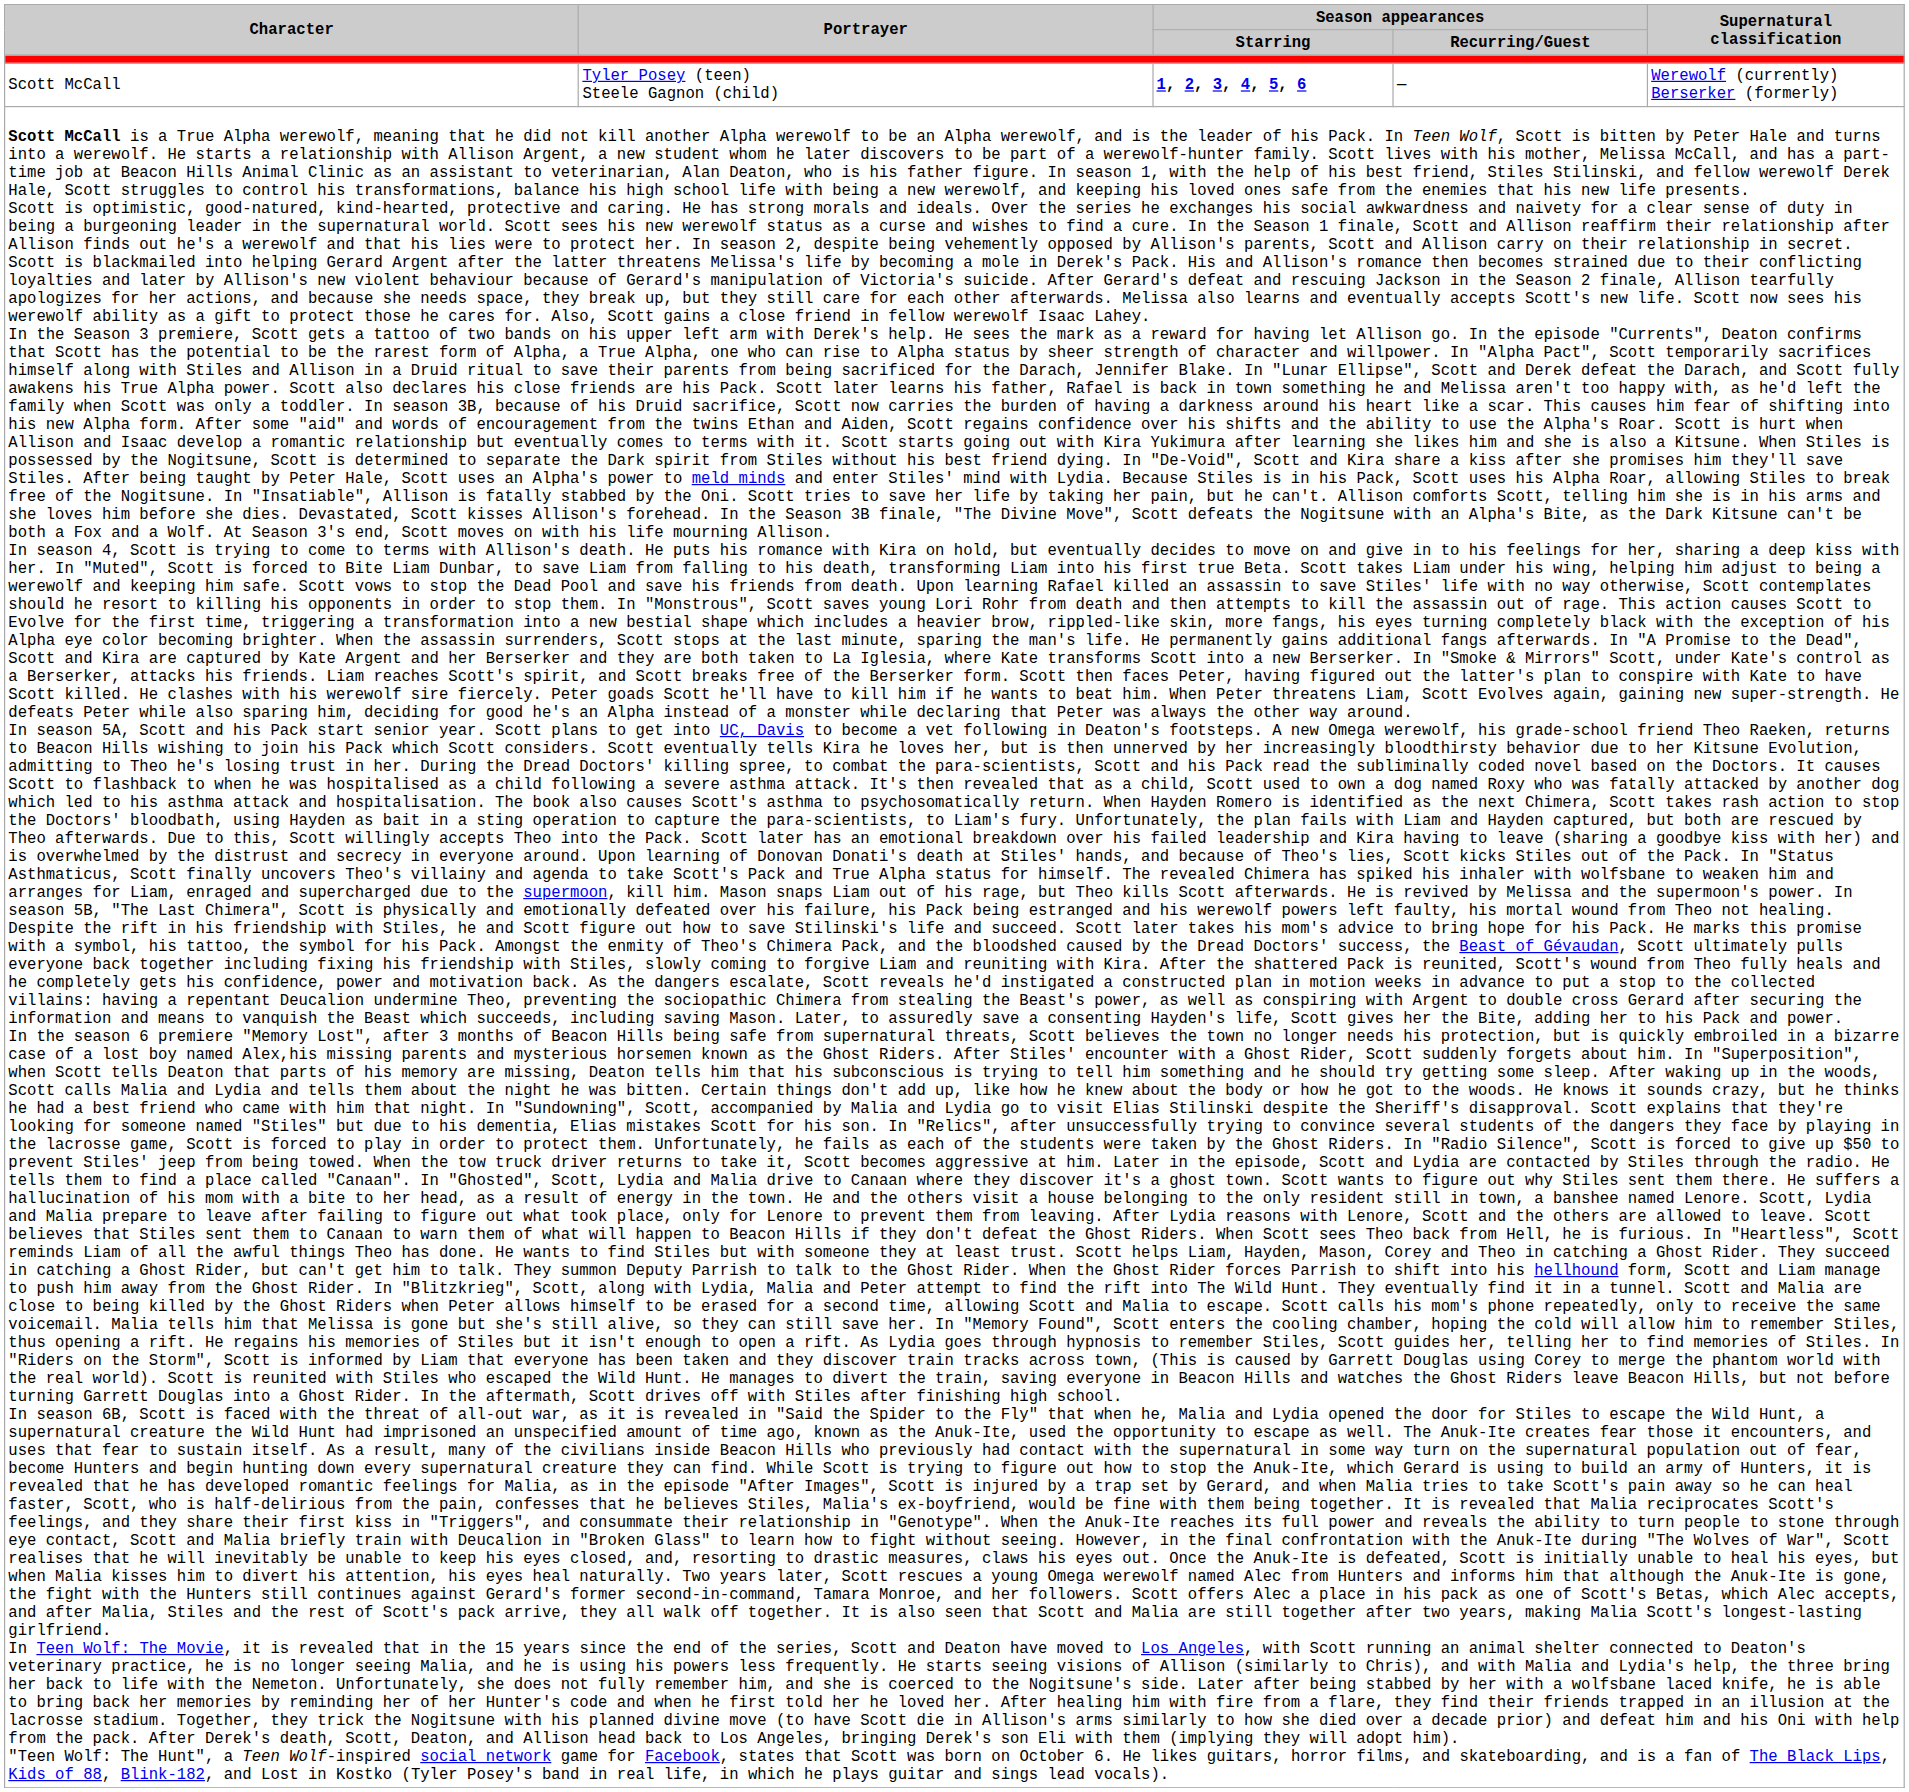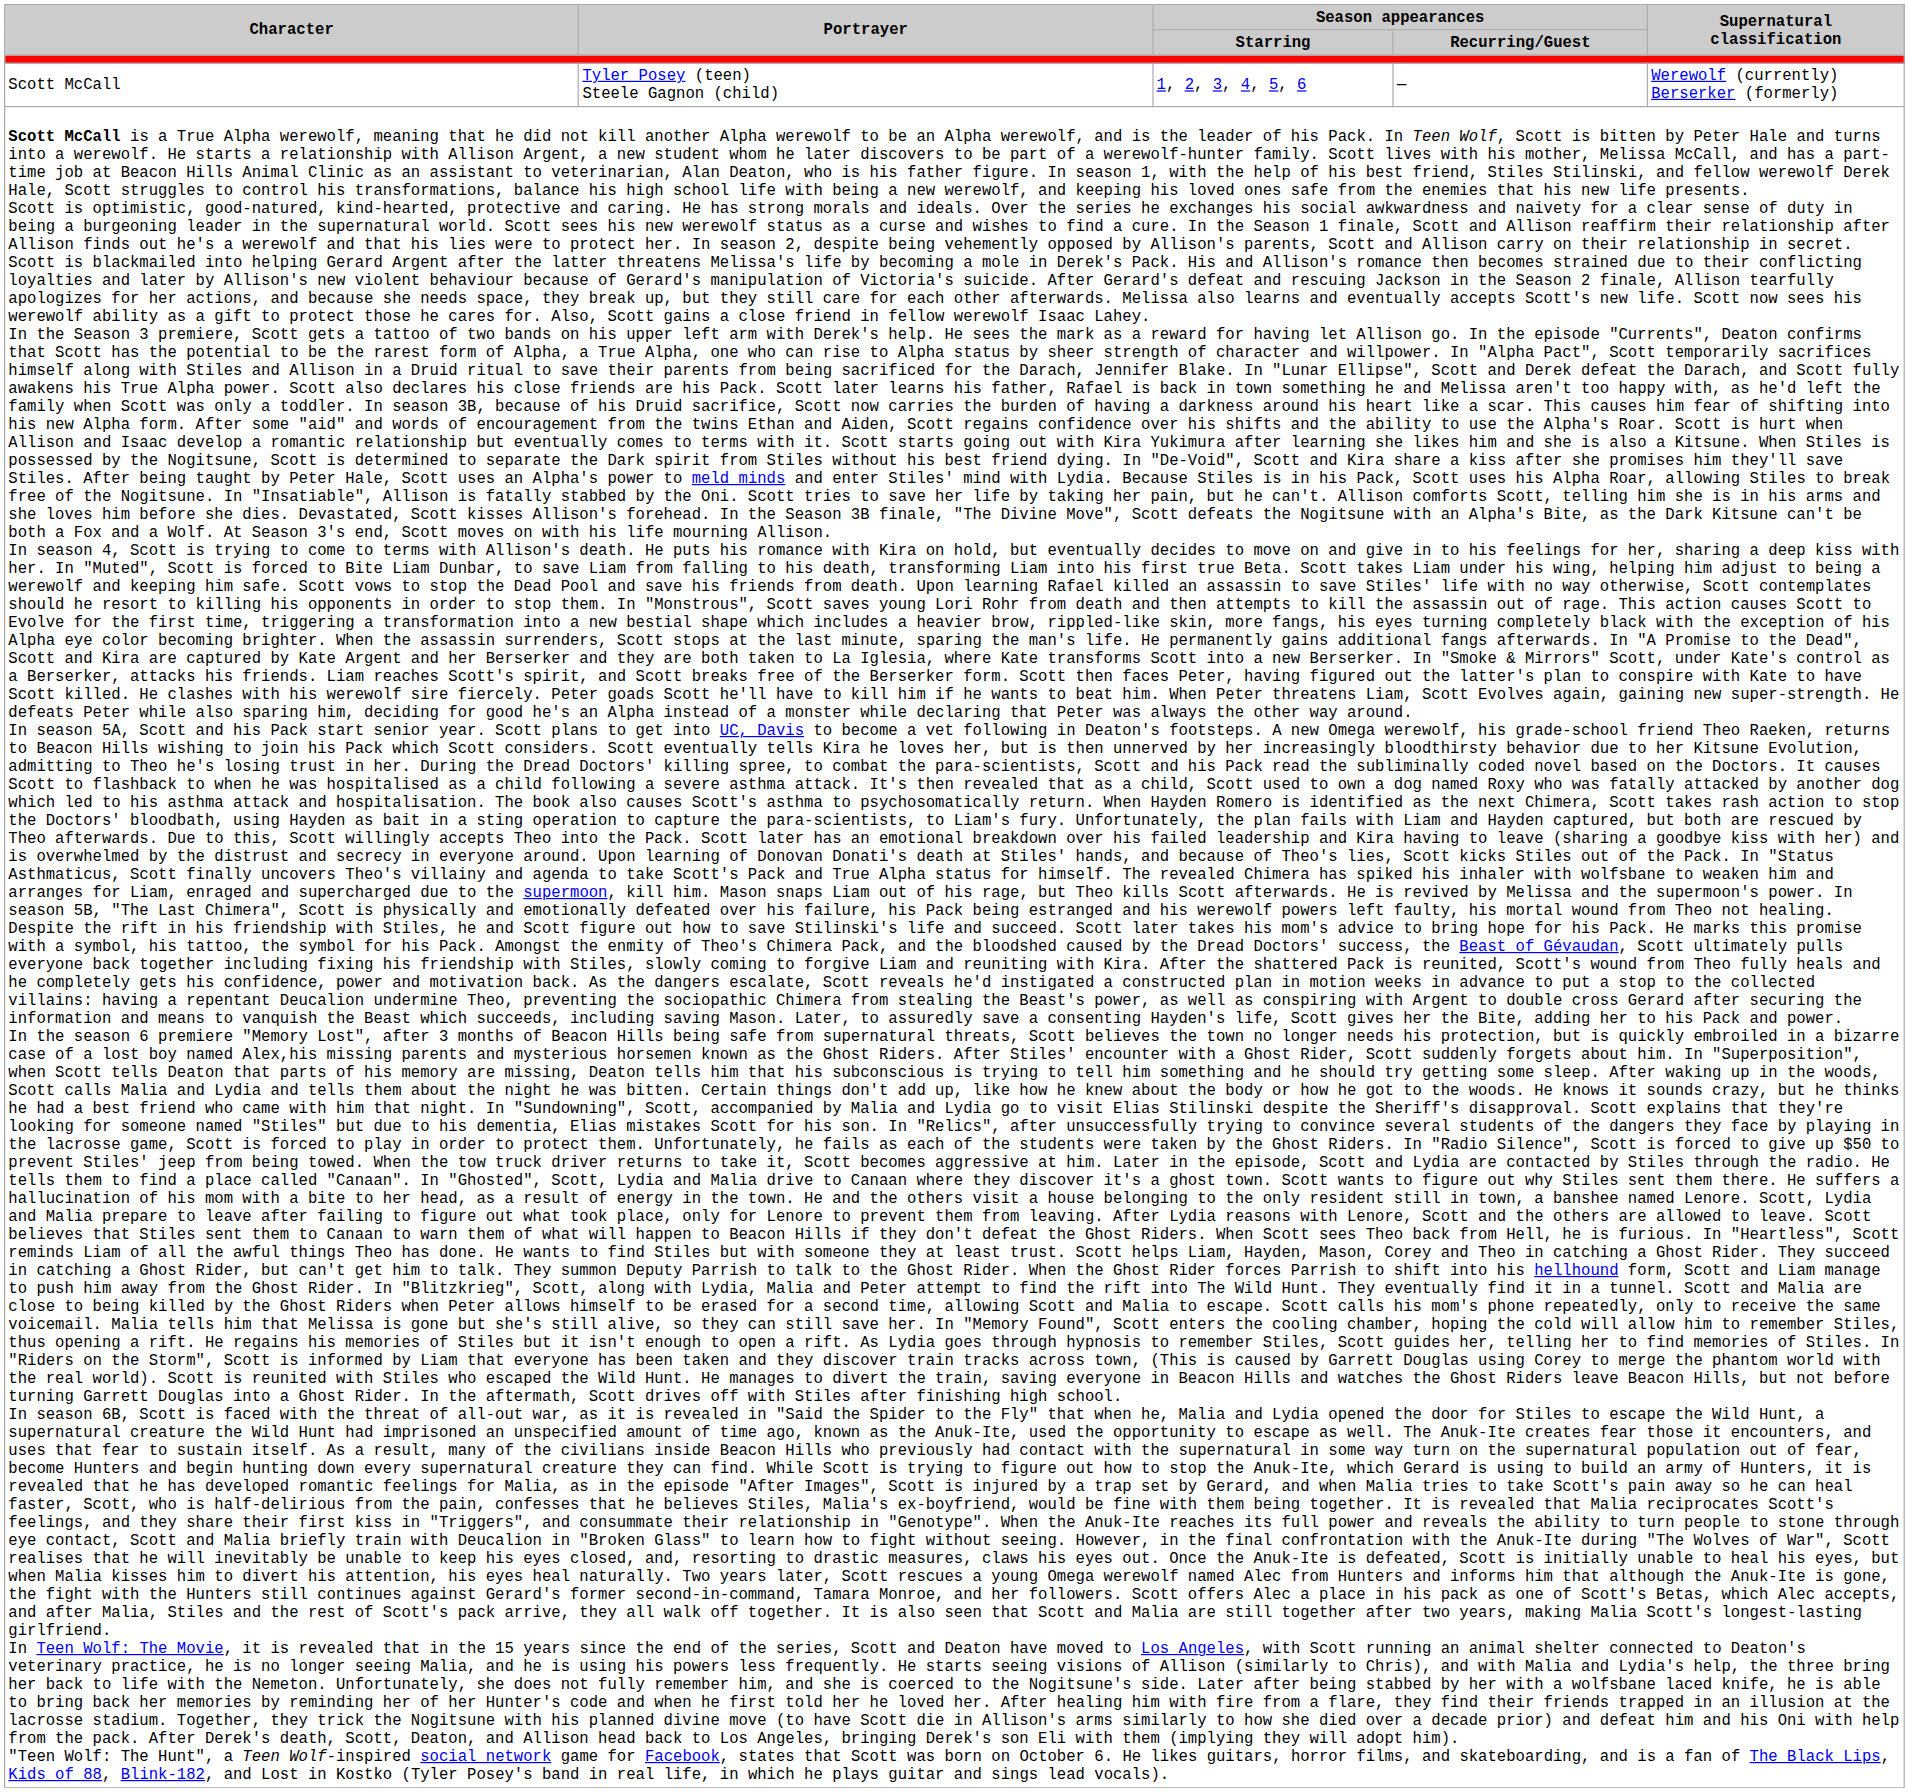(1231, 85) bold -> (1231, 85) normal
